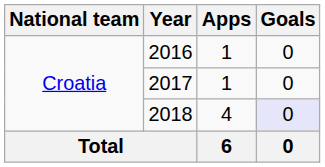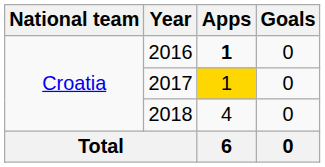(227, 51) normal -> (227, 51) bold
(227, 83) no background -> (227, 83) gold background
(288, 114) lavender background -> (288, 114) no background
